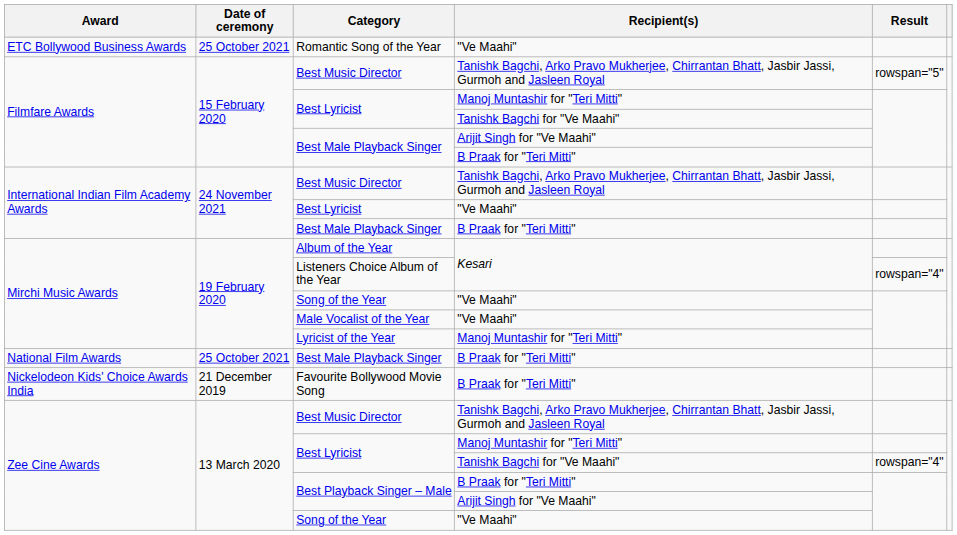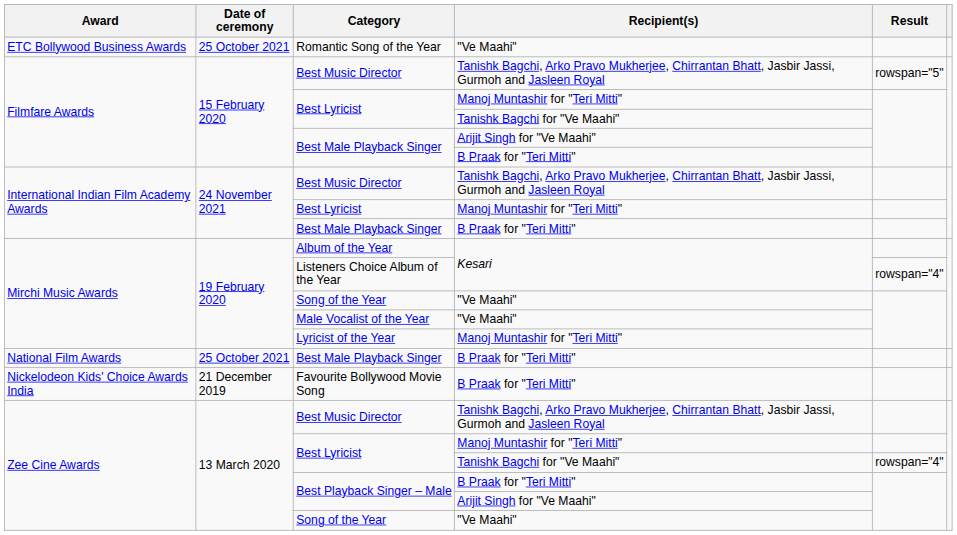(487, 209) "Ve Maahi" -> (540, 209) Manoj Muntashir for "Teri Mitti"
